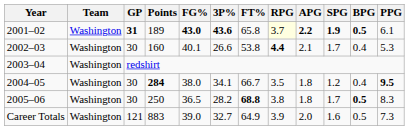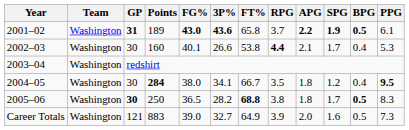(277, 30) lightyellow background -> (277, 30) no background
(132, 99) normal -> (132, 99) bold
